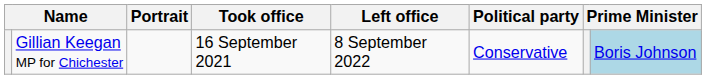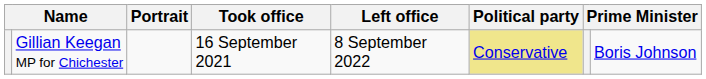(520, 52) no background -> (520, 52) khaki background
(645, 52) lightblue background -> (645, 52) no background
